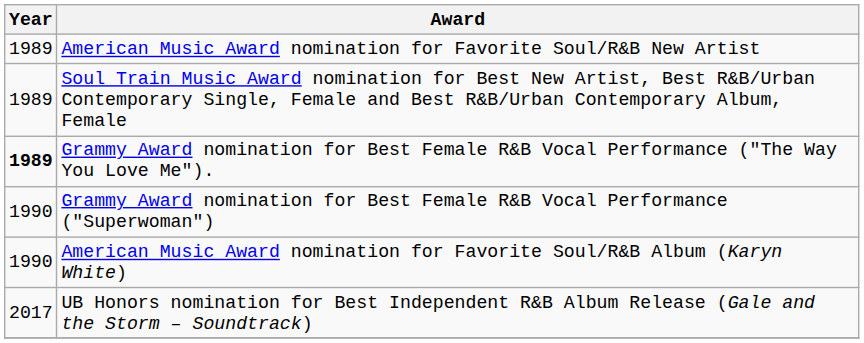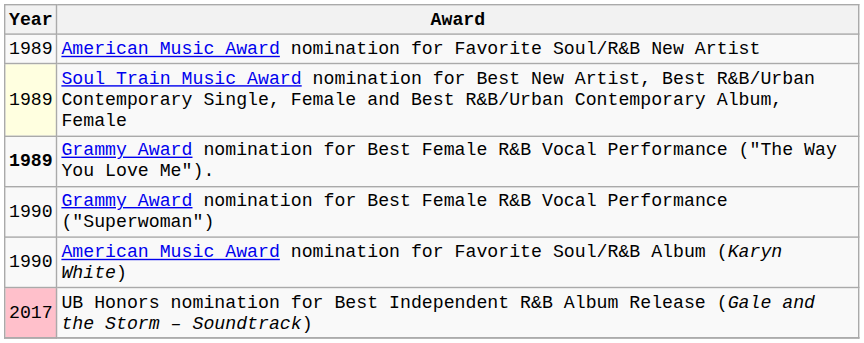(31, 100) no background -> (31, 100) lightyellow background
(31, 313) no background -> (31, 313) pink background
